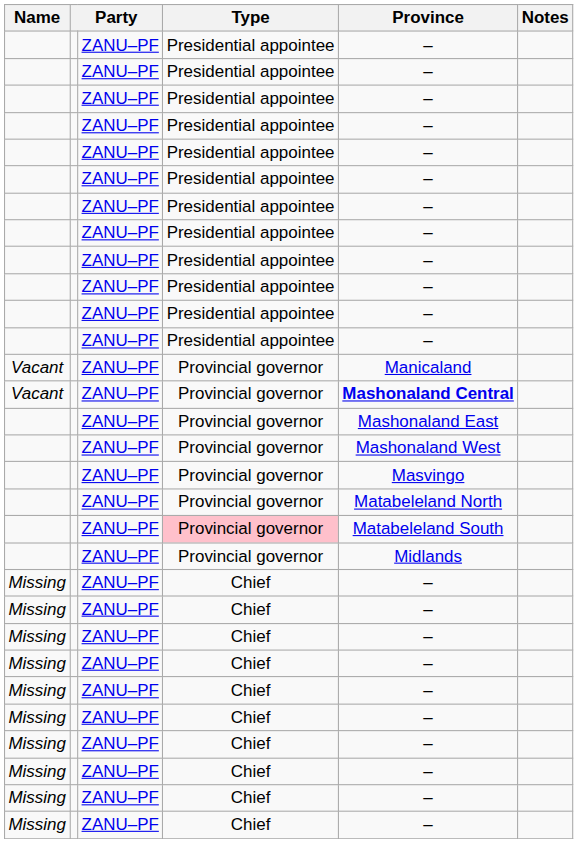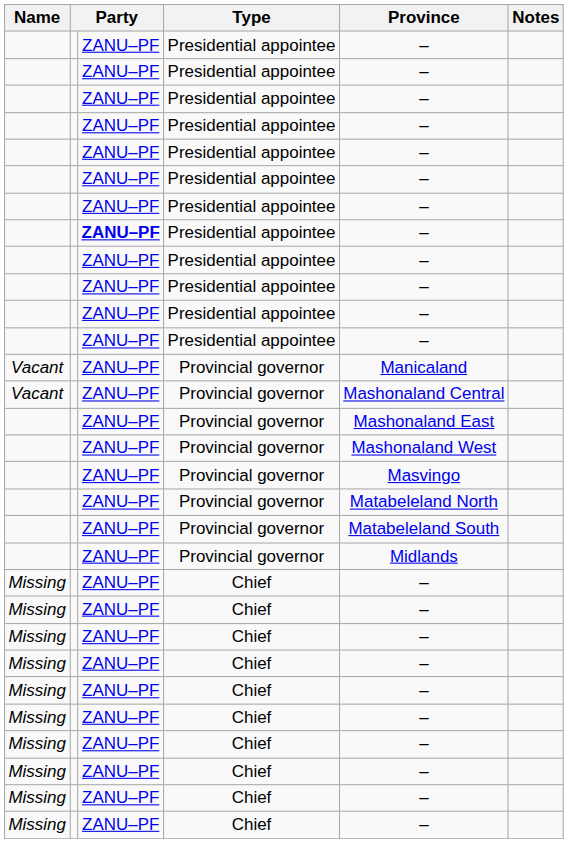(120, 233) normal -> (121, 233) bold
(428, 394) bold -> (424, 394) normal
(251, 529) pink background -> (252, 529) no background
